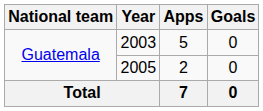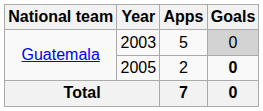(233, 42) no background -> (233, 42) lightgrey background
(233, 67) normal -> (233, 67) bold
